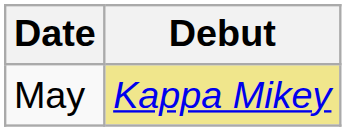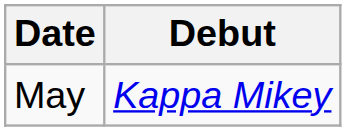(222, 94) khaki background -> (222, 94) no background
